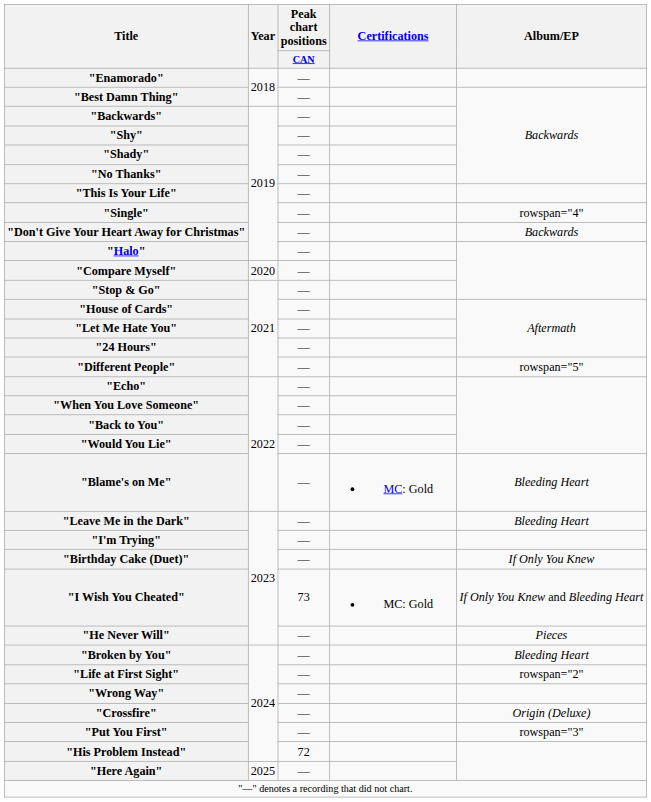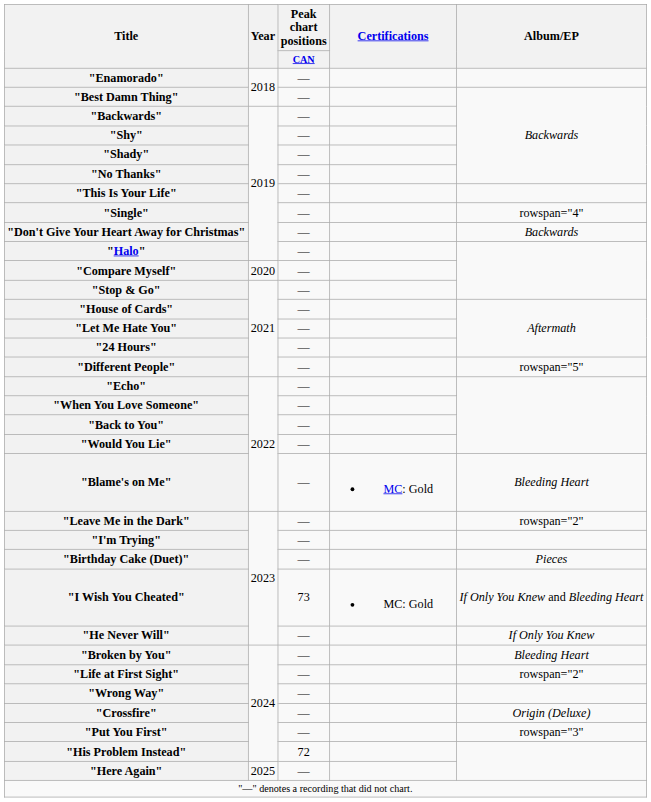(551, 520) Bleeding Heart -> (551, 520) rowspan="2"
(551, 559) If Only You Knew -> (551, 559) Pieces
(551, 635) Pieces -> (551, 635) If Only You Knew
